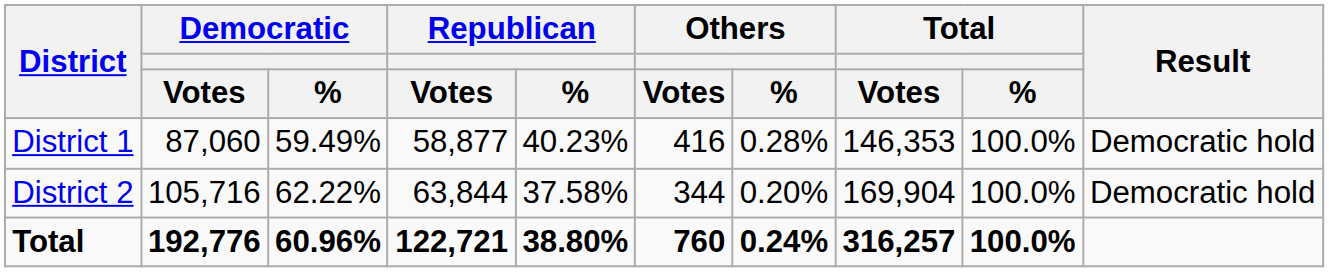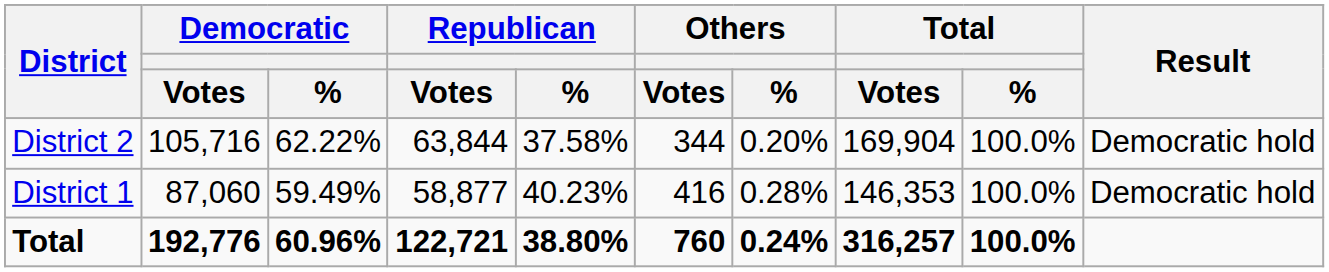rows swapped: (73, 142) <-> (73, 192)
